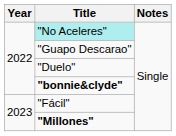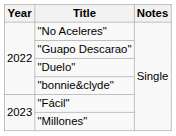(72, 31) paleturquoise background -> (72, 31) no background
(80, 85) bold -> (76, 85) normal
(66, 121) bold -> (62, 121) normal
